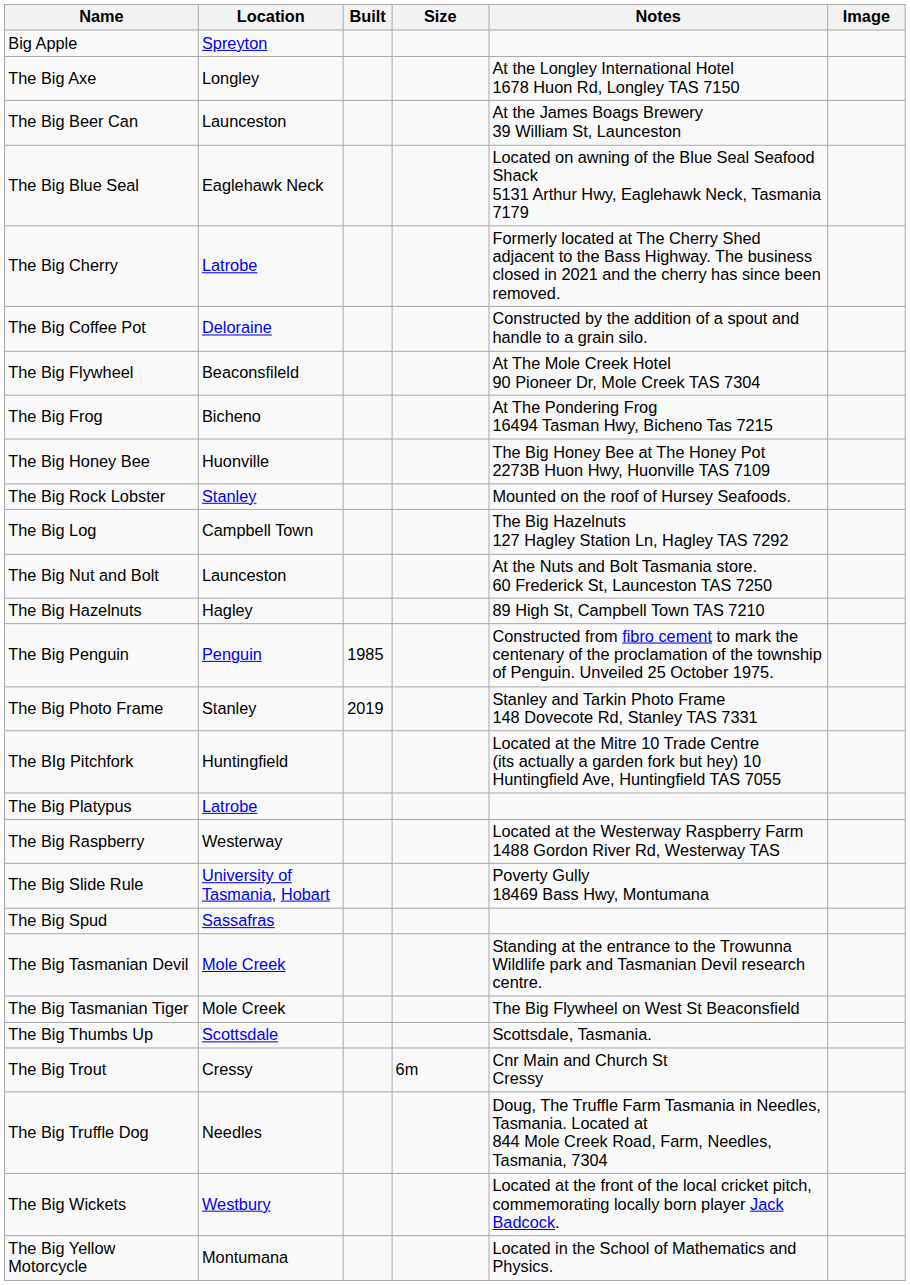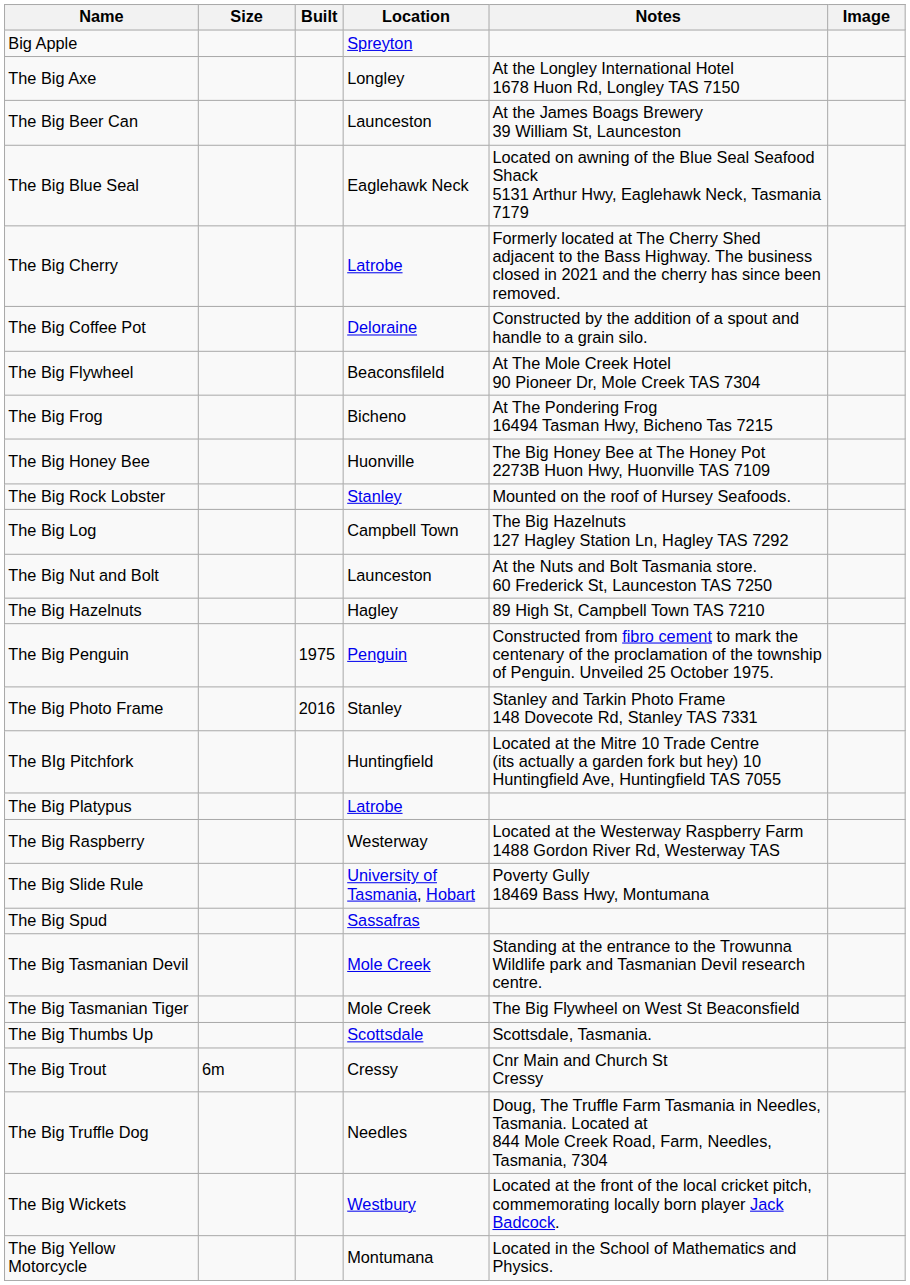columns swapped: (271, 17) <-> (440, 17)
(365, 655) 1985 -> (317, 655) 1975
(365, 708) 2019 -> (317, 708) 2016
